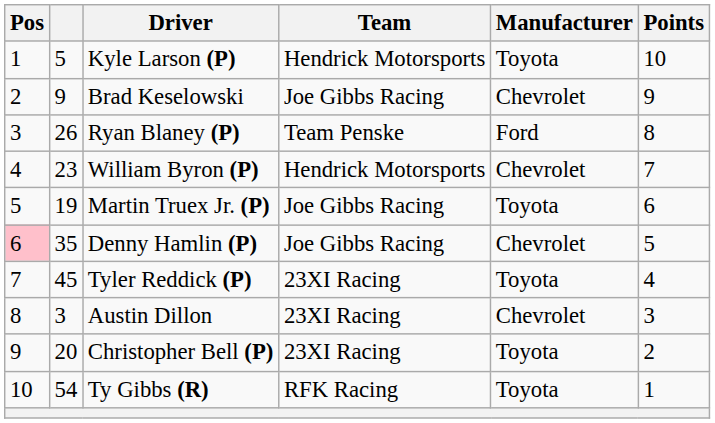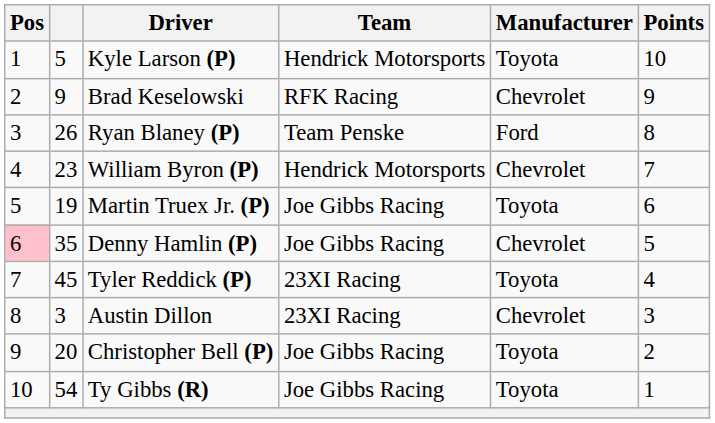(364, 95) Joe Gibbs Racing -> (341, 95) RFK Racing
(342, 351) 23XI Racing -> (364, 351) Joe Gibbs Racing
(341, 388) RFK Racing -> (364, 388) Joe Gibbs Racing
